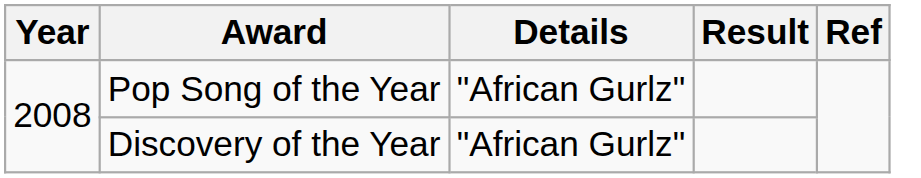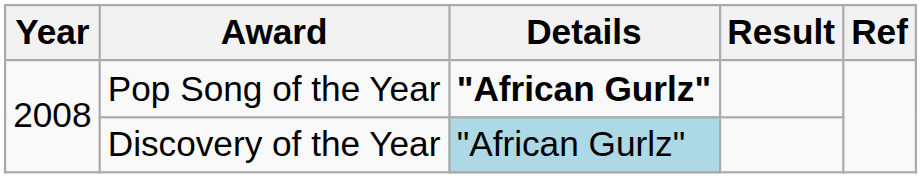(571, 88) normal -> (584, 88) bold
(571, 144) no background -> (571, 144) lightblue background
